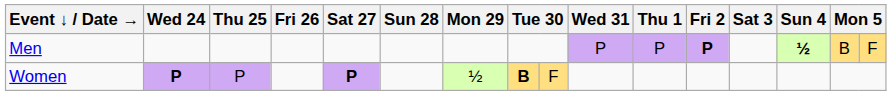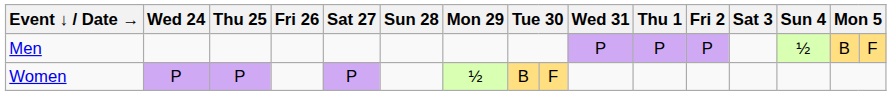(707, 48) bold -> (707, 48) normal
(803, 48) bold -> (803, 48) normal
(176, 76) bold -> (176, 76) normal
(352, 76) bold -> (352, 76) normal
(524, 76) bold -> (523, 76) normal
